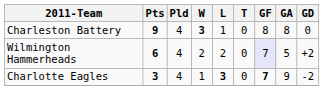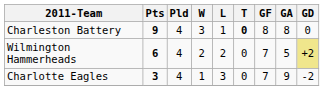(202, 30) bold -> (202, 30) normal
(244, 30) normal -> (244, 30) bold
(265, 53) lavender background -> (265, 53) no background
(308, 53) no background -> (308, 53) khaki background
(223, 77) bold -> (223, 77) normal
(265, 77) bold -> (265, 77) normal
